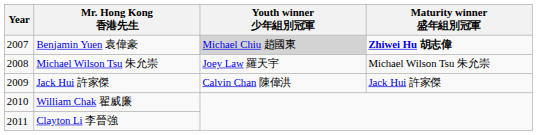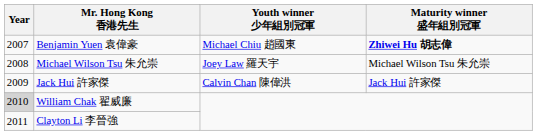(249, 44) lightgrey background -> (249, 44) no background
(18, 102) no background -> (18, 102) lightgrey background
